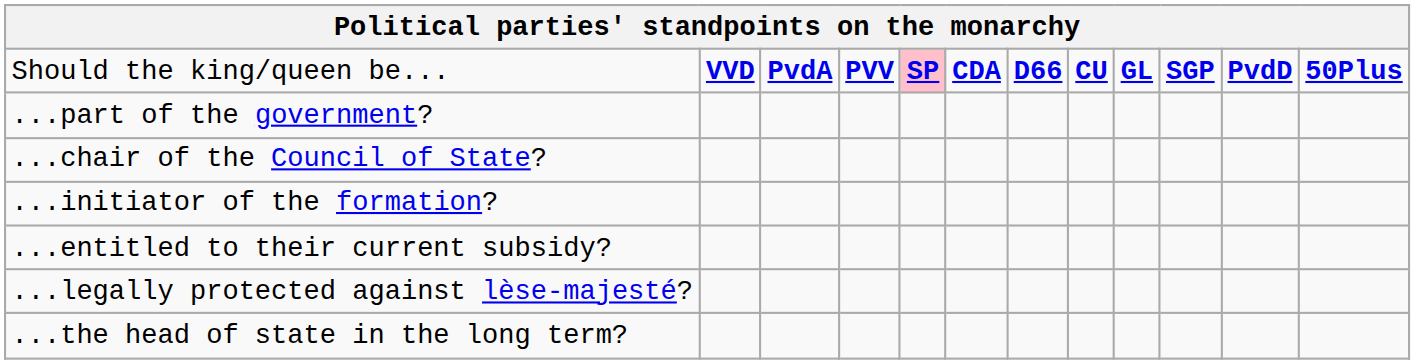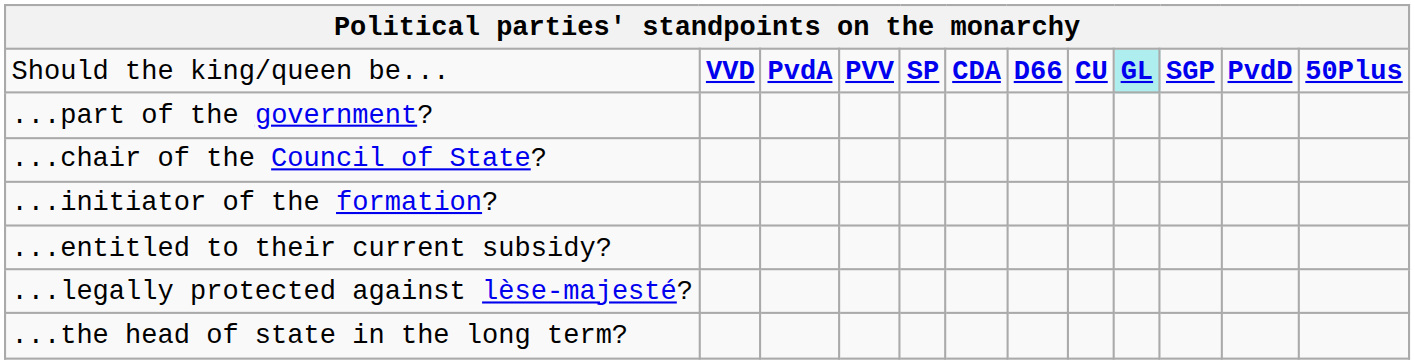(923, 71) pink background -> (923, 71) no background
(1137, 71) no background -> (1137, 71) paleturquoise background
